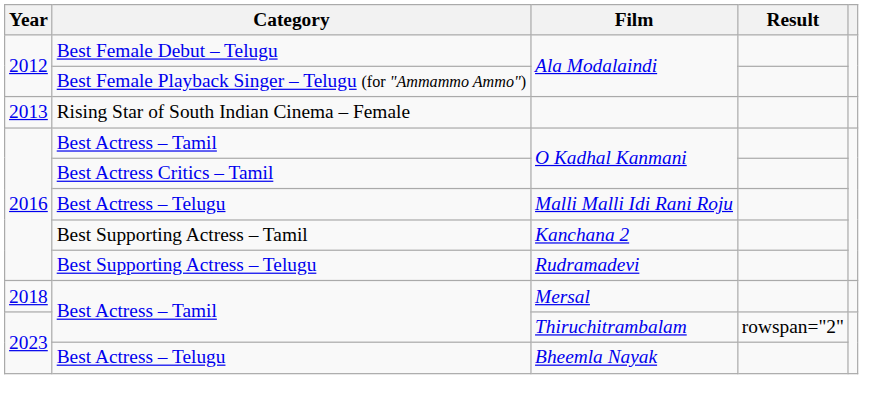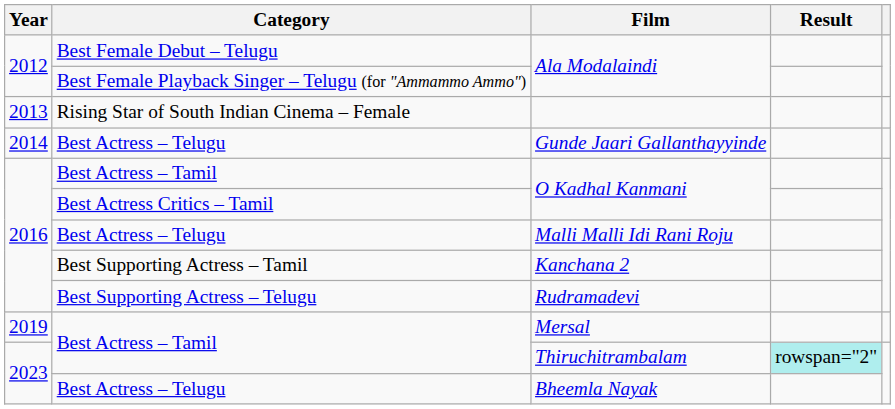+ row: (141, 142)
(28, 296) 2018 -> (28, 326) 2019
(793, 326) no background -> (826, 357) paleturquoise background
